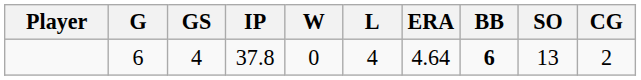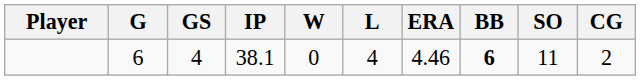(255, 57) 37.8 -> (255, 57) 38.1
(431, 57) 4.64 -> (431, 57) 4.46
(548, 57) 13 -> (548, 57) 11
